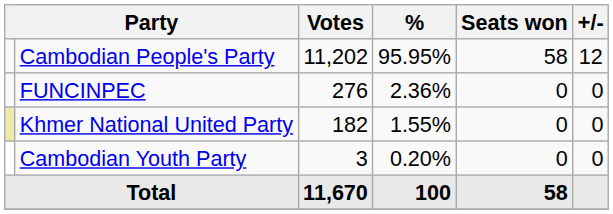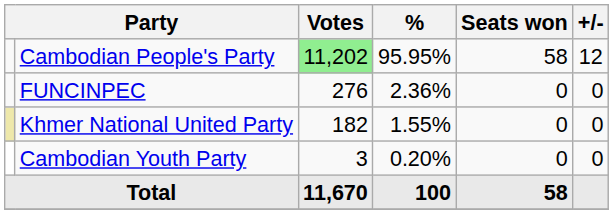(336, 56) no background -> (336, 56) lightgreen background
